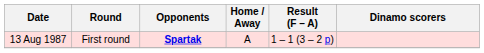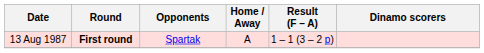(106, 39) normal -> (106, 39) bold
(183, 39) bold -> (183, 39) normal
